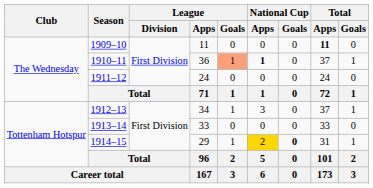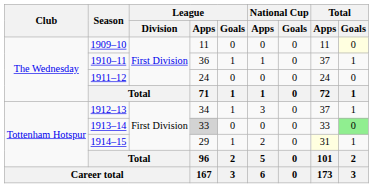(325, 45) bold -> (325, 45) normal
(353, 45) no background -> (353, 45) lightyellow background
(233, 61) lightsalmon background -> (233, 61) no background
(263, 61) bold -> (263, 61) normal
(204, 126) no background -> (204, 126) lightgrey background
(353, 126) no background -> (353, 126) lightgreen background
(263, 142) gold background -> (263, 142) no background
(294, 142) bold -> (294, 142) normal
(325, 142) no background -> (325, 142) lightyellow background
